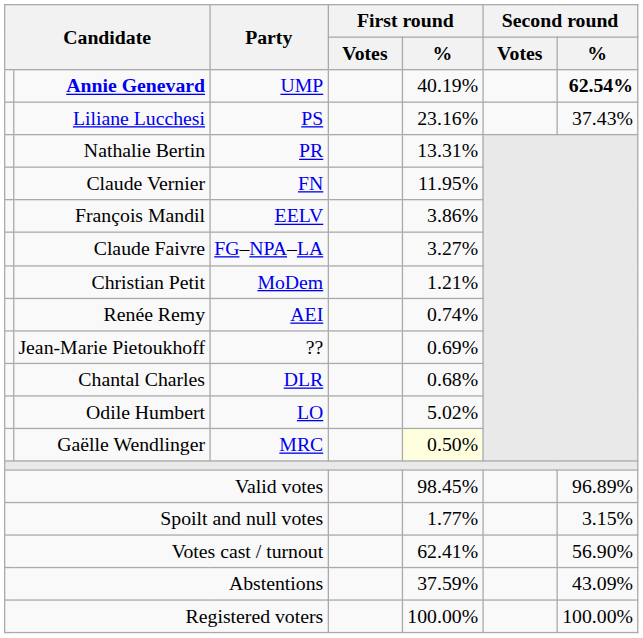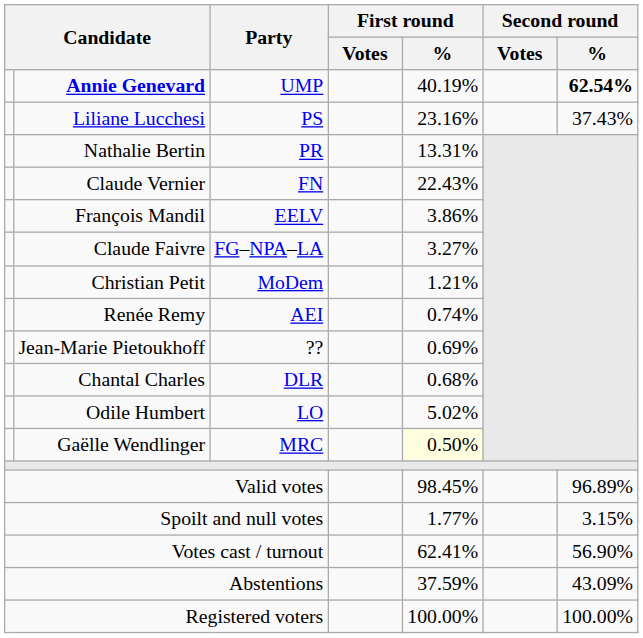(448, 183) 11.95% -> (448, 183) 22.43%
